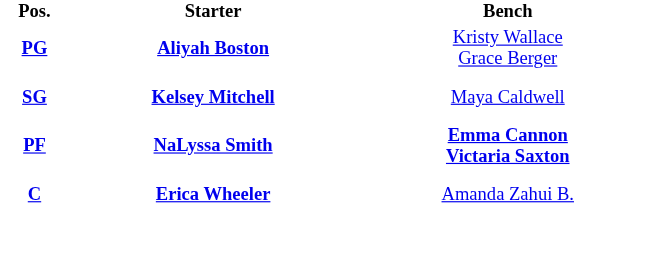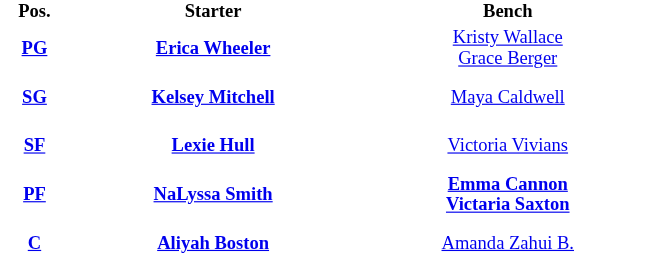(213, 47) Aliyah Boston -> (213, 47) Erica Wheeler
+ row: (34, 145)
(213, 194) Erica Wheeler -> (213, 242) Aliyah Boston
